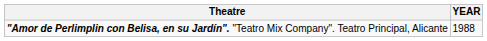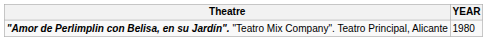(464, 28) 1988 -> (464, 28) 1980
